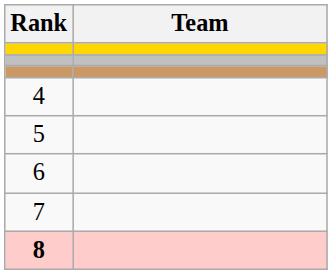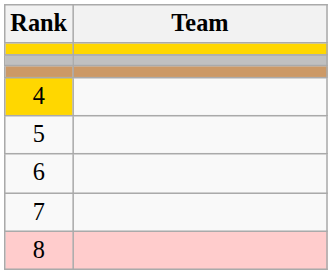(39, 95) no background -> (39, 95) gold background
(39, 250) bold -> (39, 250) normal
